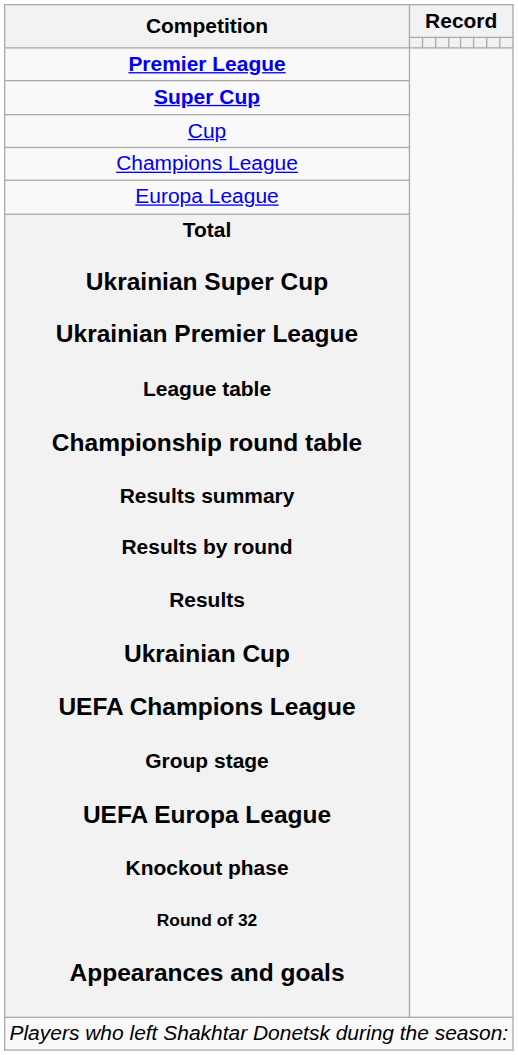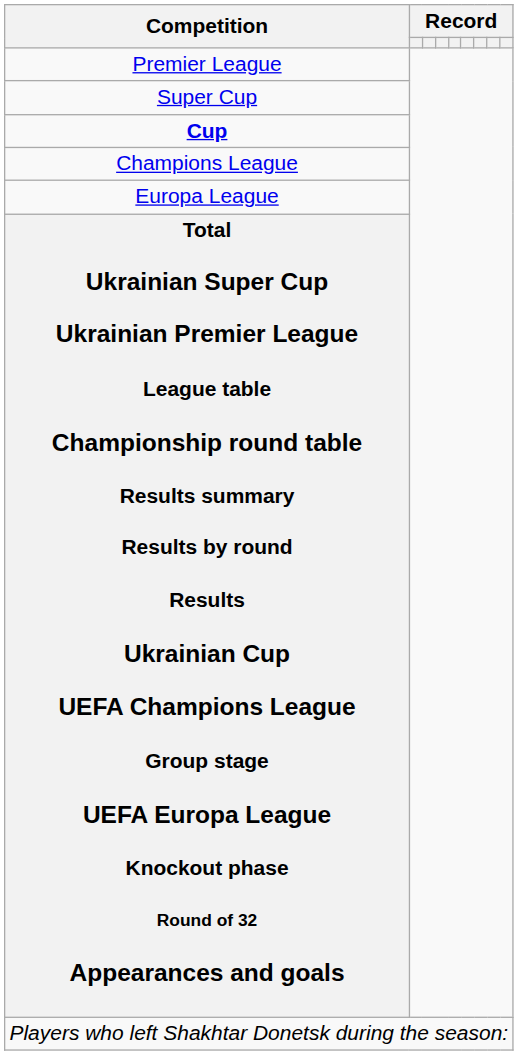(207, 64) bold -> (207, 64) normal
(207, 97) bold -> (207, 97) normal
(207, 130) normal -> (207, 130) bold
